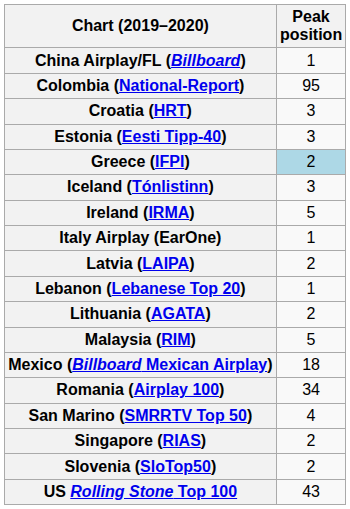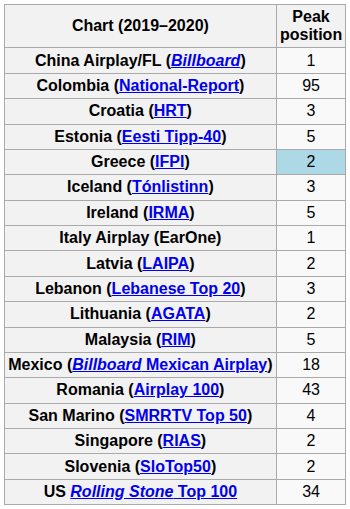(311, 136) 3 -> (311, 136) 5
(311, 288) 1 -> (311, 288) 3
(311, 390) 34 -> (311, 390) 43
(311, 491) 43 -> (311, 491) 34
